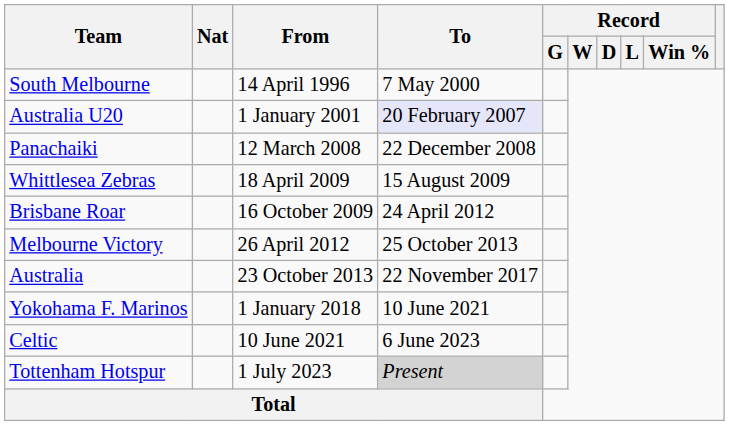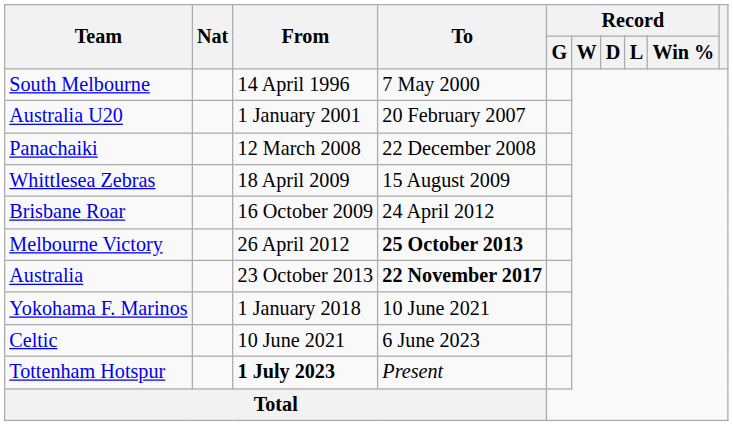(454, 116) lavender background -> (454, 116) no background
(450, 244) normal -> (453, 244) bold
(460, 276) normal -> (462, 276) bold
(285, 372) normal -> (286, 372) bold
(413, 372) lightgrey background -> (413, 372) no background
